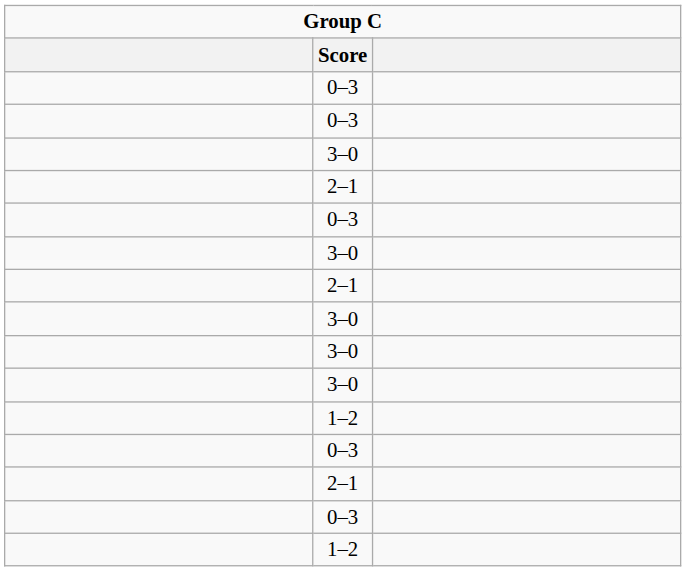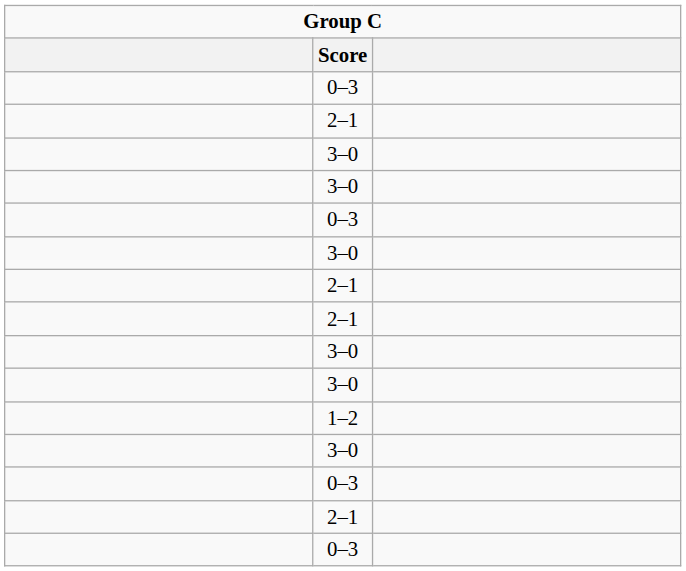(343, 120) 0–3 -> (343, 120) 2–1
(343, 186) 2–1 -> (343, 186) 3–0
(343, 318) 3–0 -> (343, 318) 2–1
(343, 450) 0–3 -> (343, 450) 3–0
(343, 483) 2–1 -> (343, 483) 0–3
(343, 516) 0–3 -> (343, 516) 2–1
(343, 549) 1–2 -> (343, 549) 0–3
